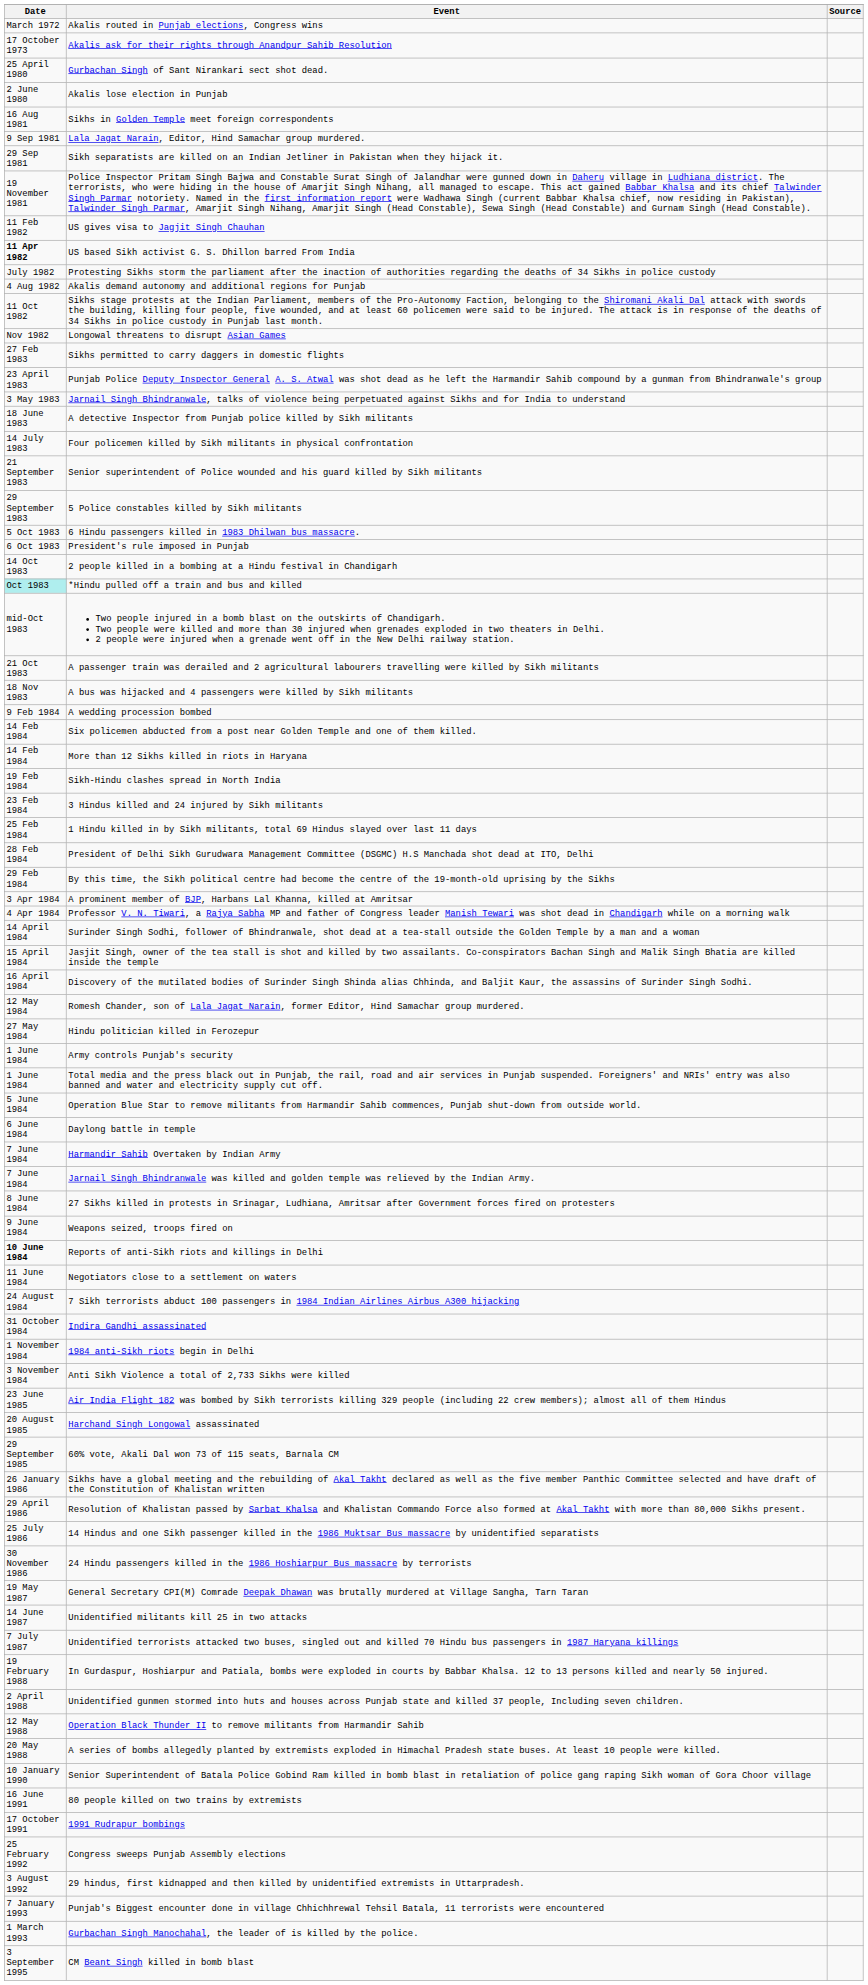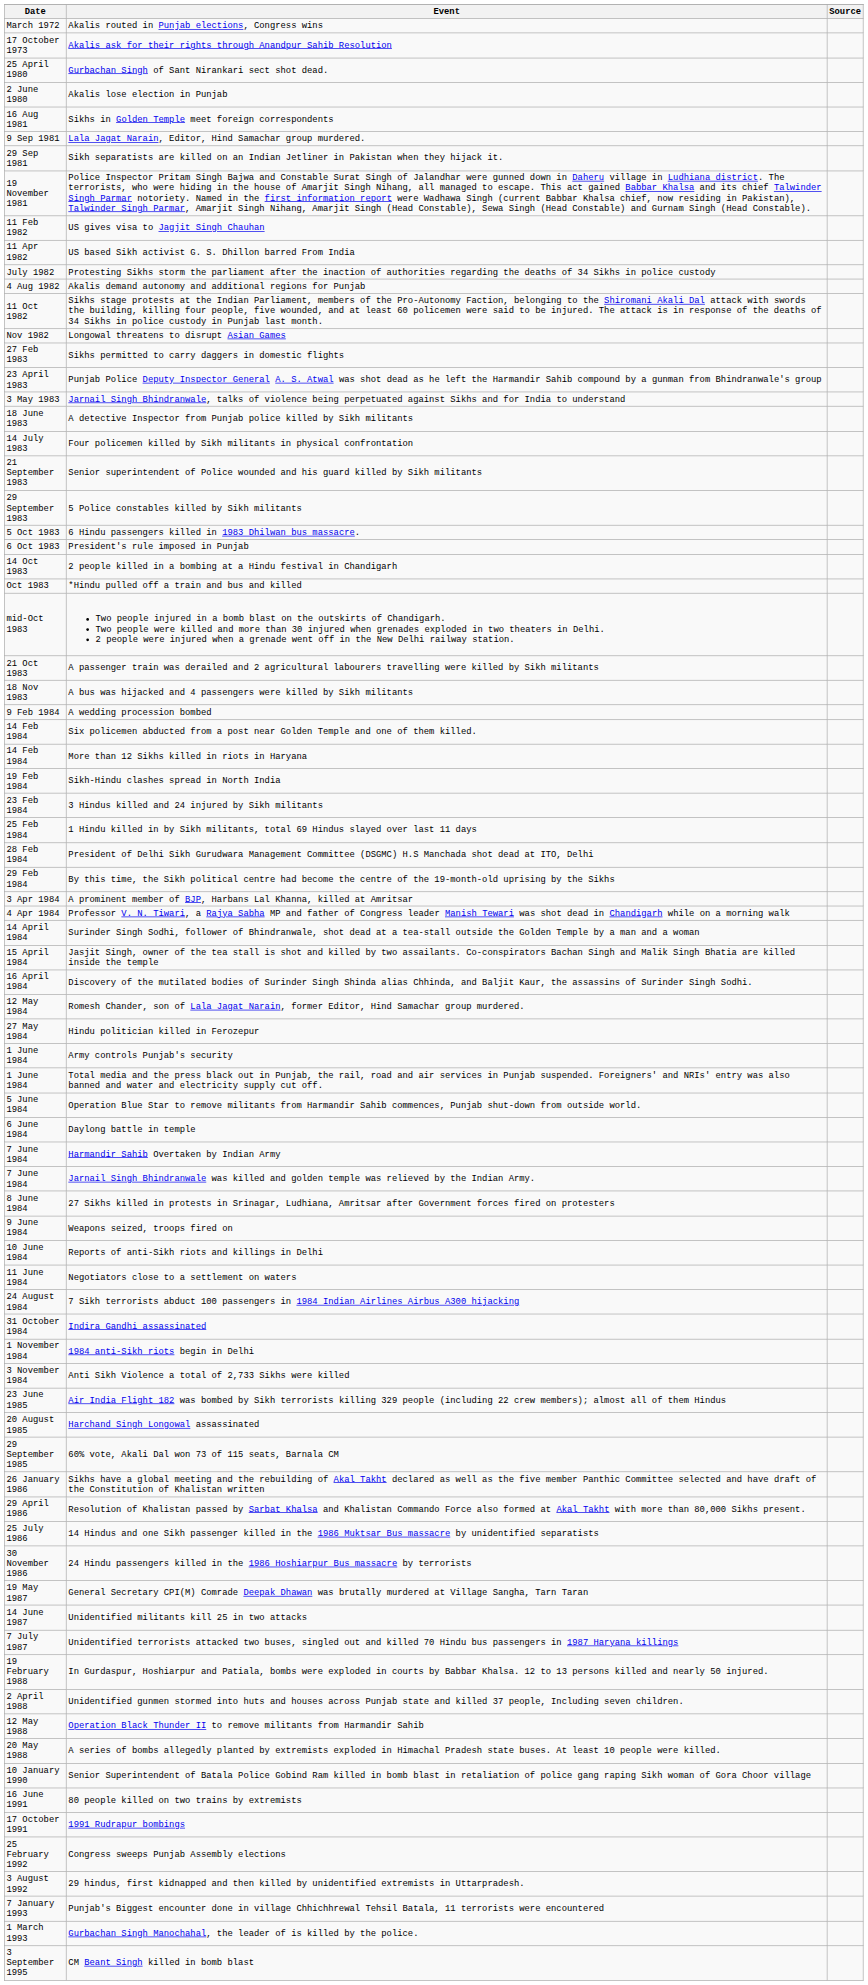(22, 253) bold -> (22, 253) normal
(28, 586) paleturquoise background -> (28, 586) no background
(25, 1253) bold -> (25, 1253) normal
